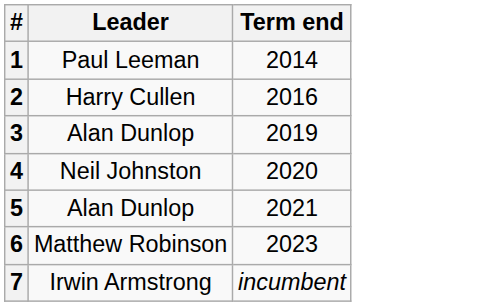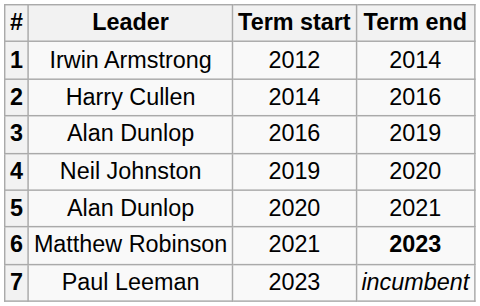+ column: (294, 23)
(131, 60) Paul Leeman -> (131, 60) Irwin Armstrong
(292, 245) normal -> (415, 245) bold
(131, 282) Irwin Armstrong -> (131, 282) Paul Leeman
